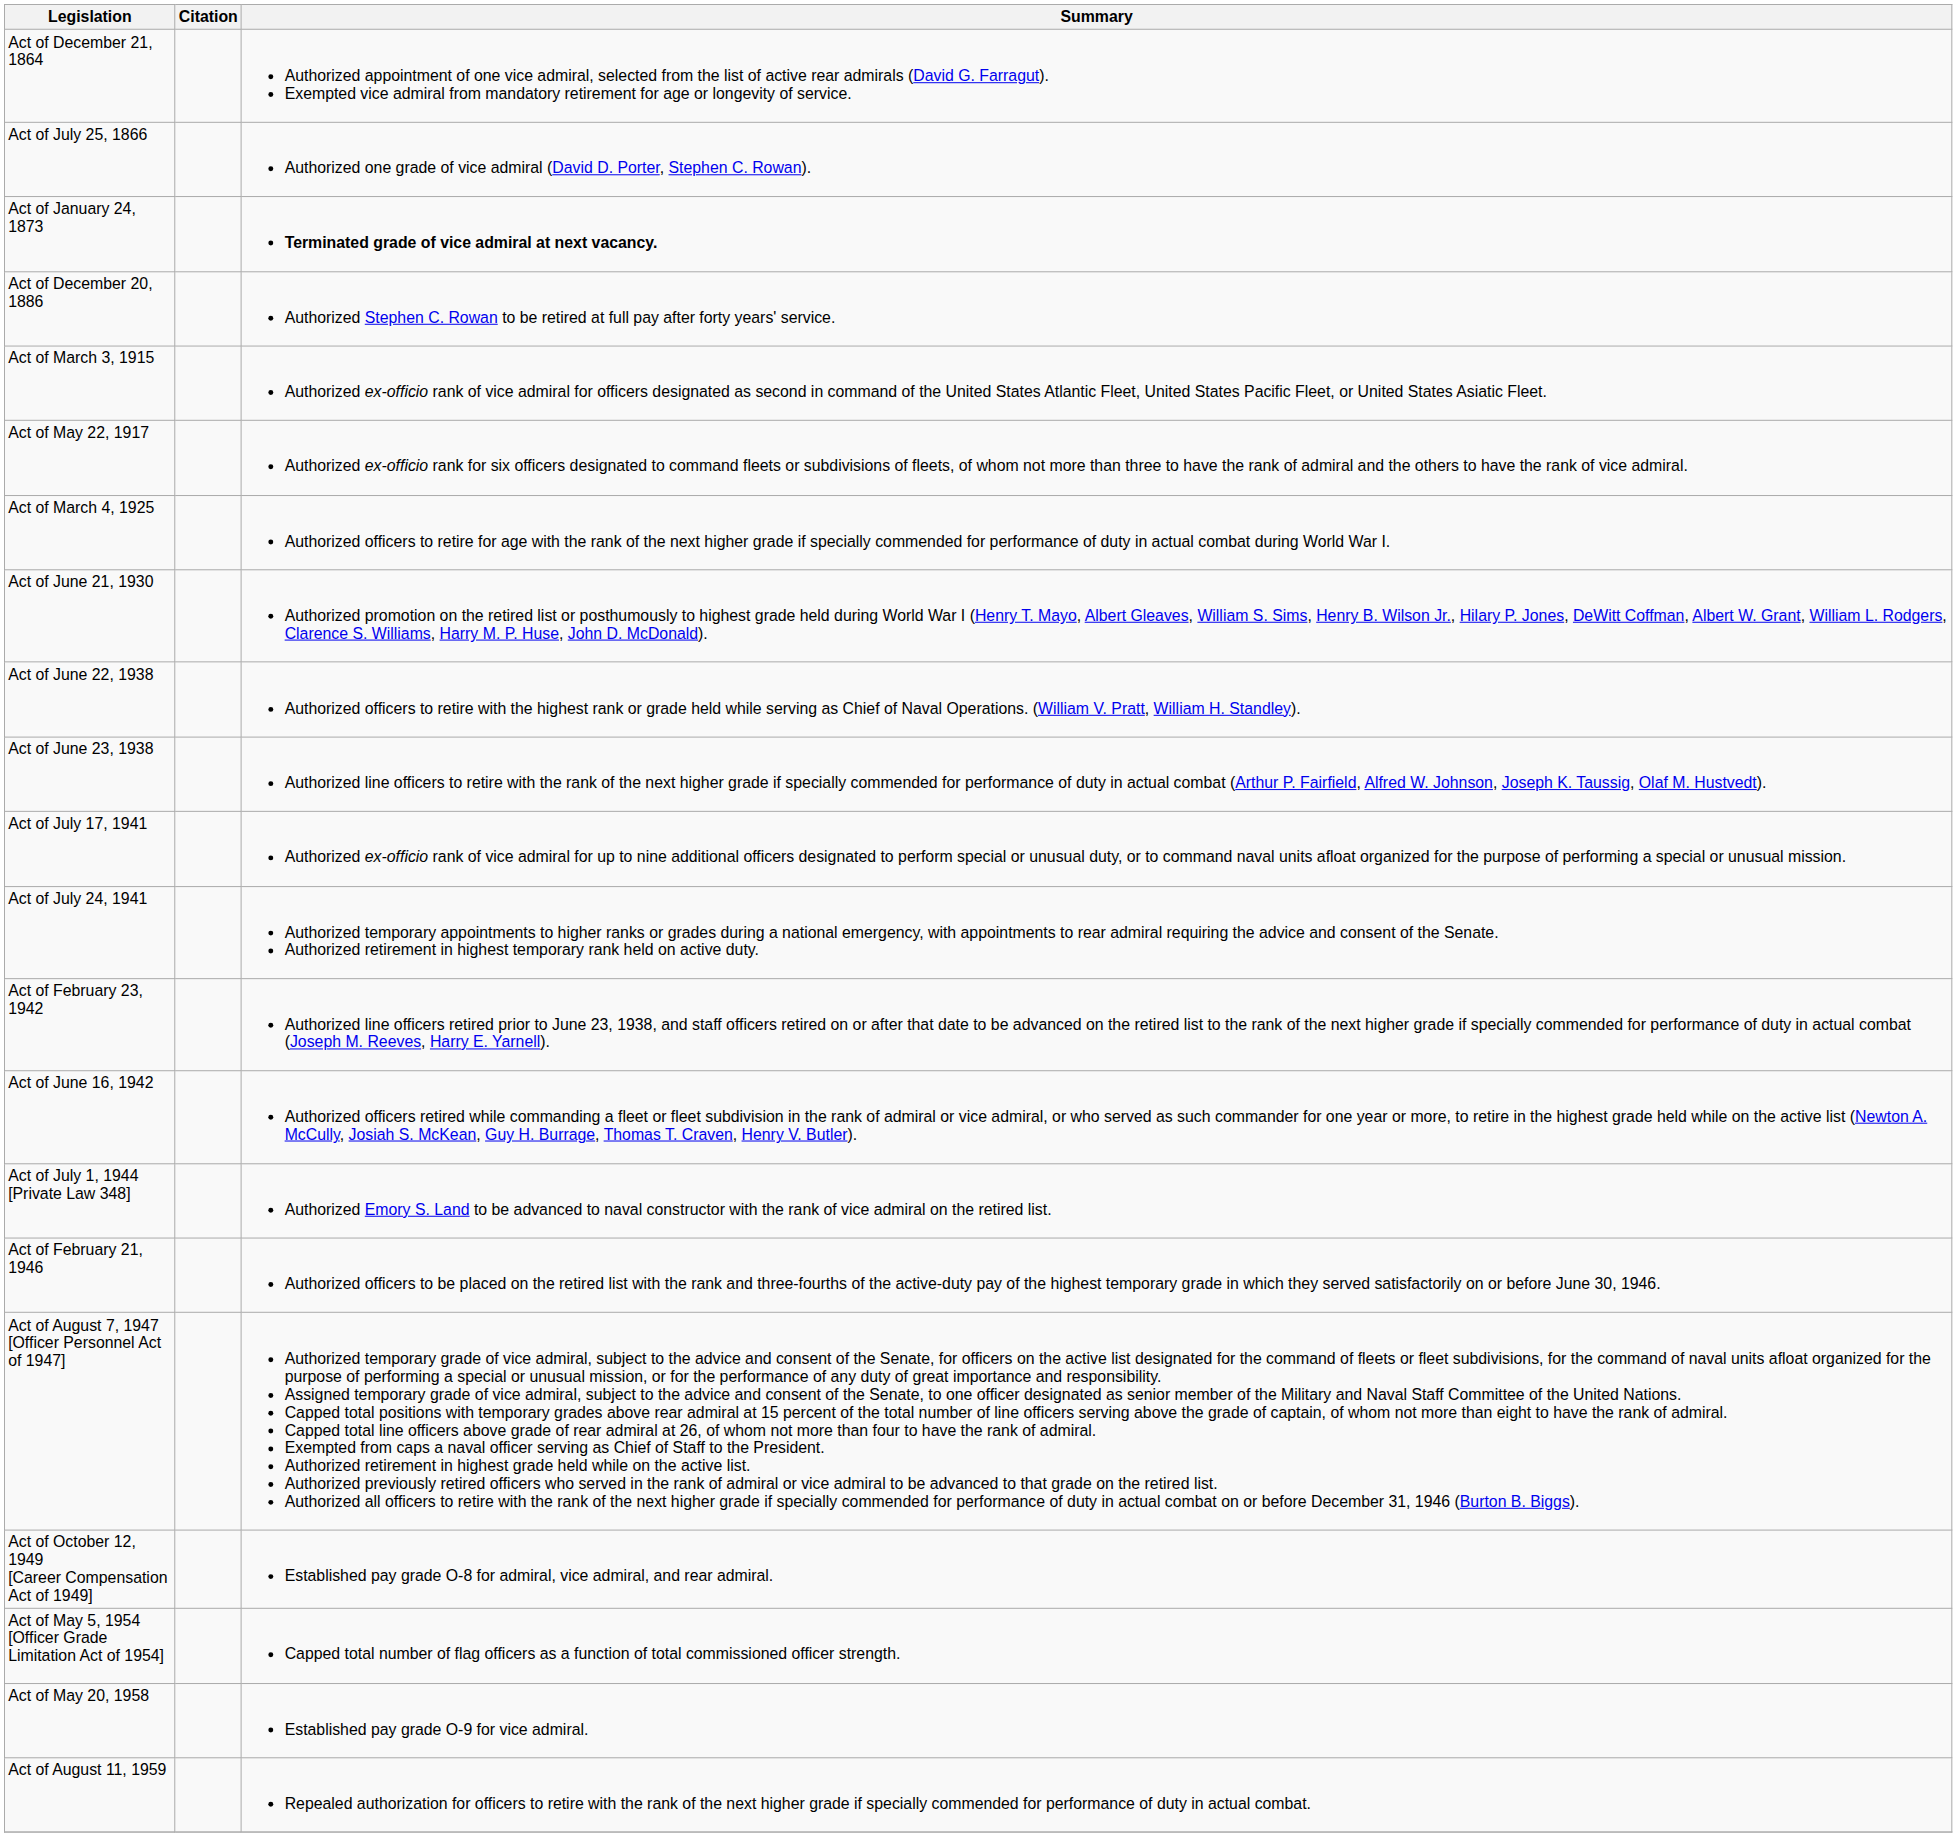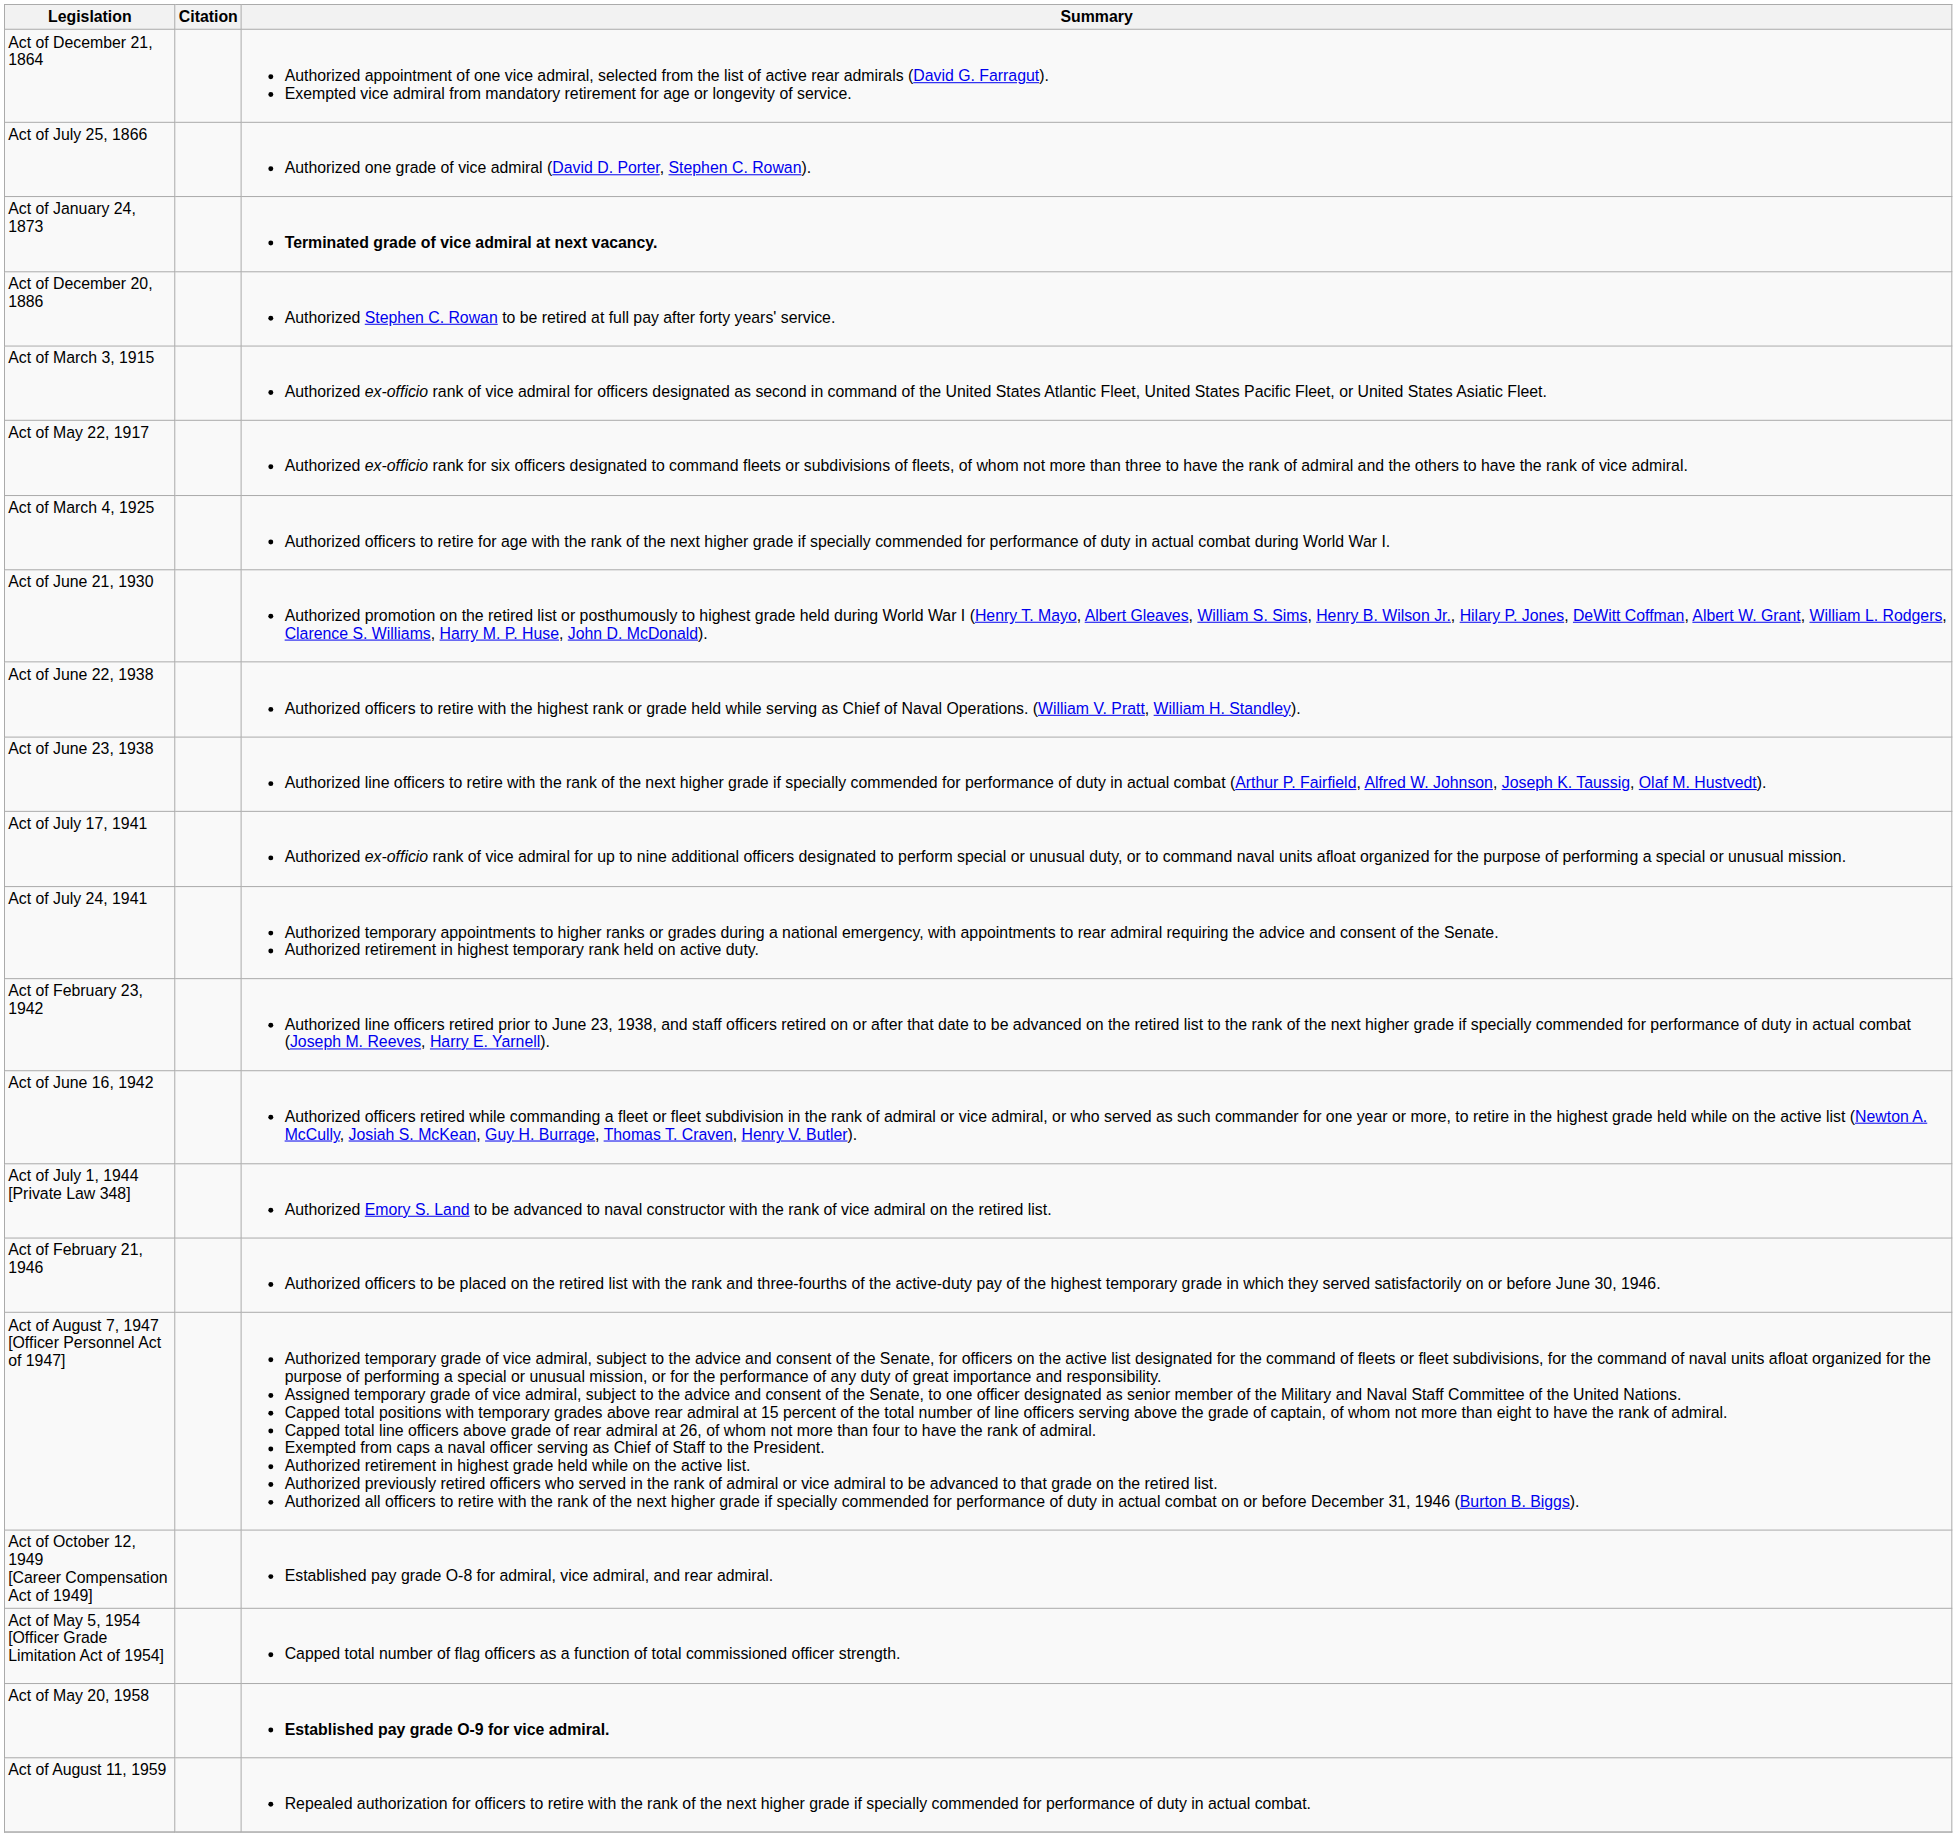(1097, 1729) normal -> (1097, 1729) bold
